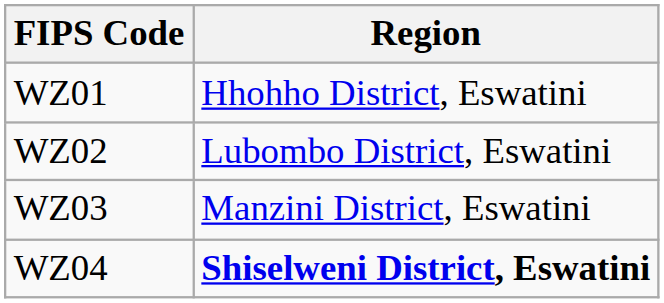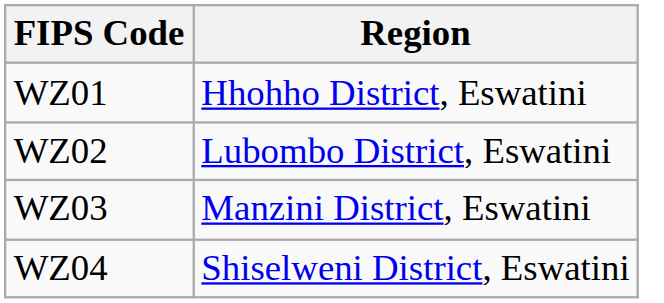(426, 267) bold -> (415, 267) normal
